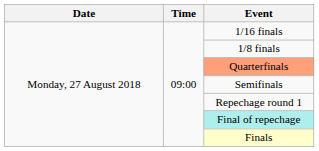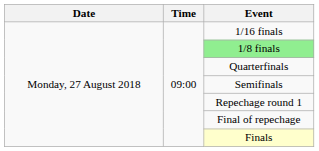(259, 48) no background -> (259, 48) lightgreen background
(259, 66) lightsalmon background -> (259, 66) no background
(259, 119) paleturquoise background -> (259, 119) no background
